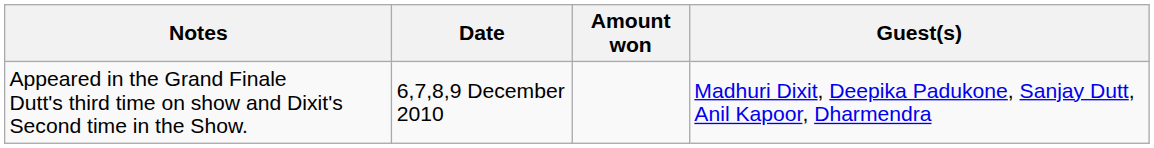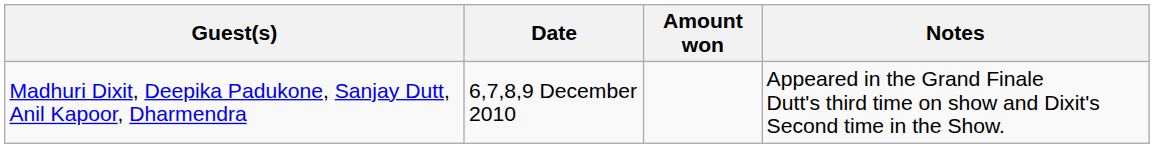columns swapped: (919, 33) <-> (198, 33)
